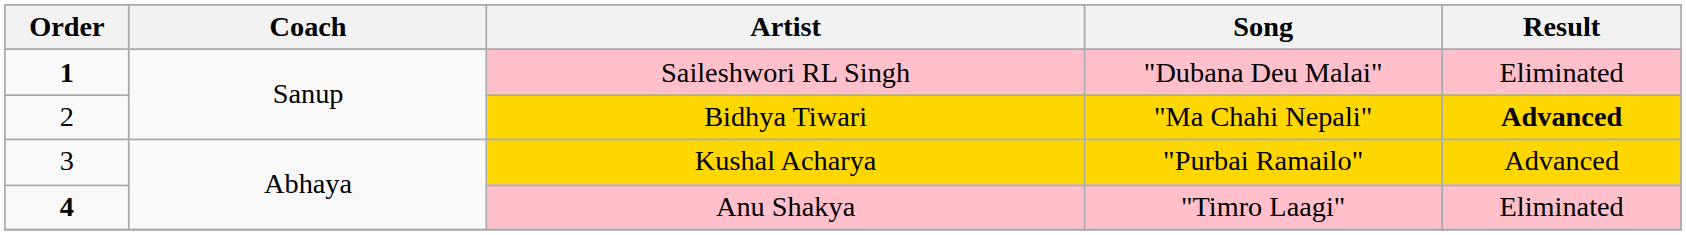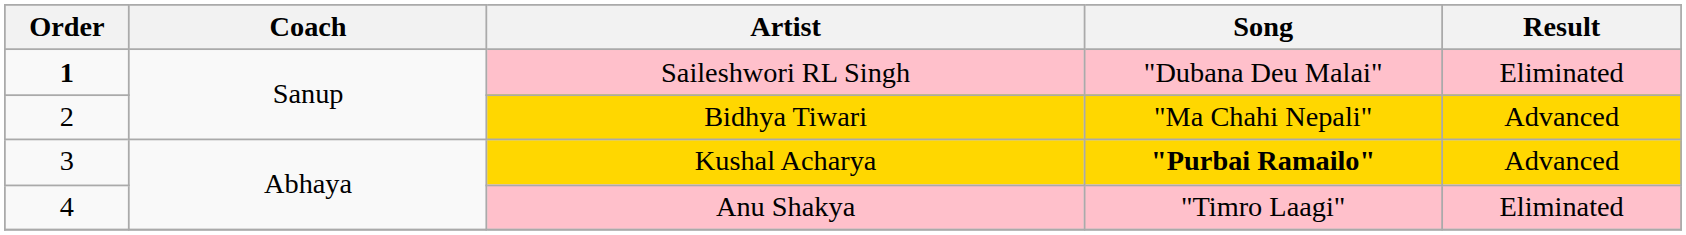(1562, 116) bold -> (1562, 116) normal
(1263, 161) normal -> (1263, 161) bold
(67, 206) bold -> (67, 206) normal
